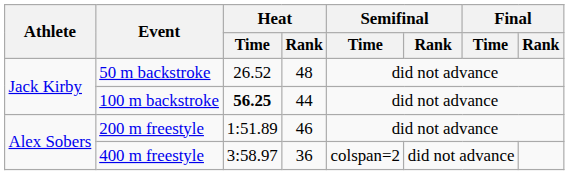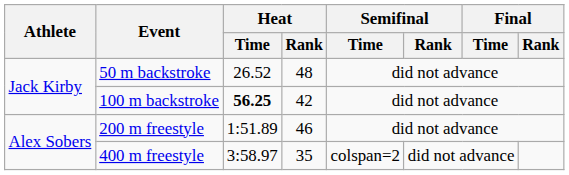(304, 100) 44 -> (304, 100) 42
(304, 156) 36 -> (304, 156) 35
